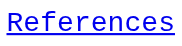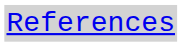(91, 23) no background -> (91, 23) lightgrey background
